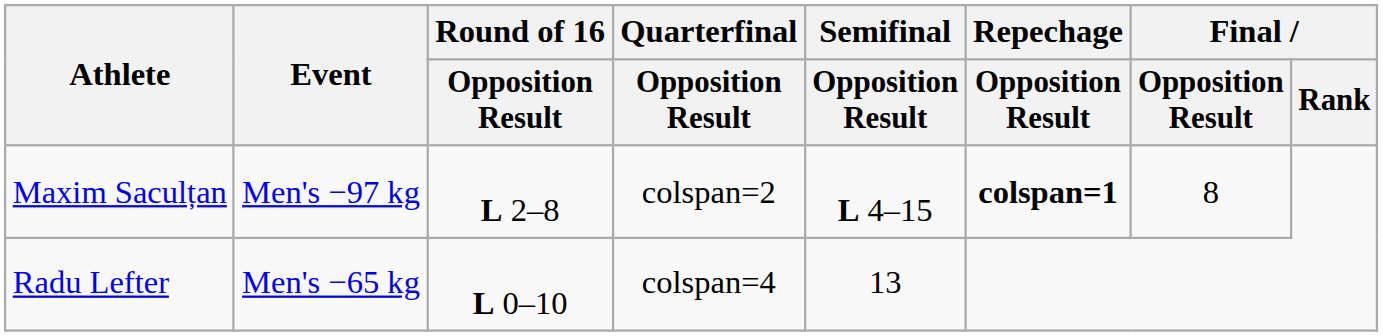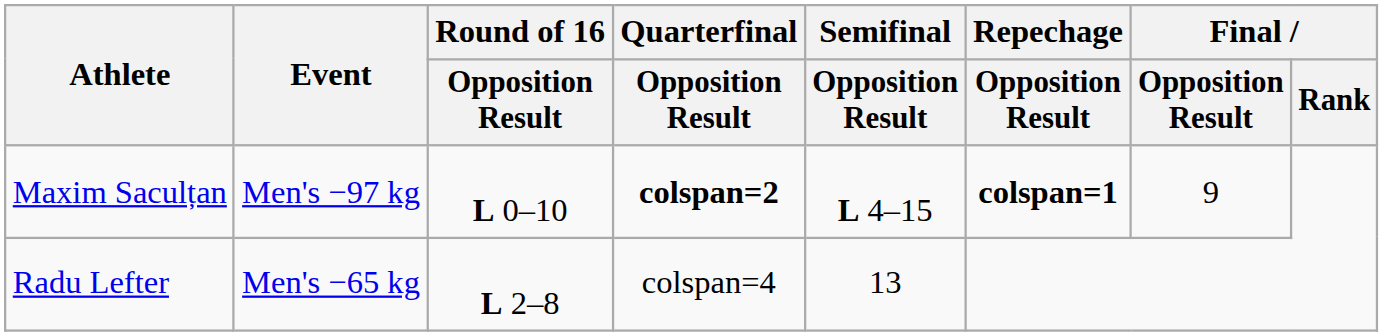(520, 210) L 2–8 -> (520, 210) L 0–10
(709, 191) normal -> (709, 191) bold
(1211, 191) 8 -> (1211, 191) 9
(520, 302) L 0–10 -> (520, 302) L 2–8
